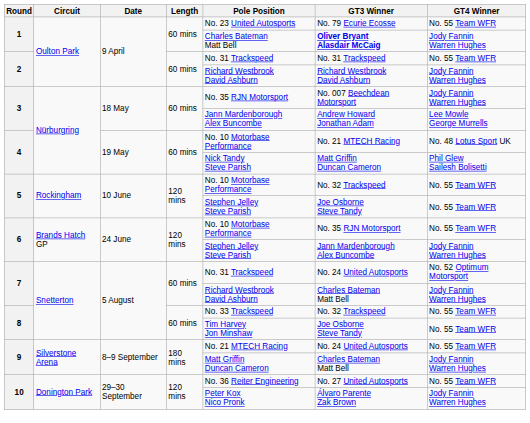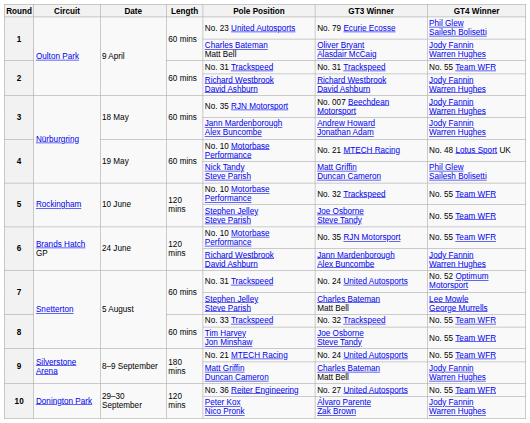(463, 23) No. 55 Team WFR -> (458, 28) Phil Glew Sailesh Bolisetti
(349, 41) bold -> (347, 50) normal
(458, 119) Lee Mowle George Murrells -> (458, 128) Jody Fannin Warren Hughes
(231, 250) Stephen Jelley Steve Parish -> (239, 259) Richard Westbrook David Ashburn
(239, 294) Richard Westbrook David Ashburn -> (231, 303) Stephen Jelley Steve Parish
(458, 294) Jody Fannin Warren Hughes -> (458, 303) Lee Mowle George Murrells
